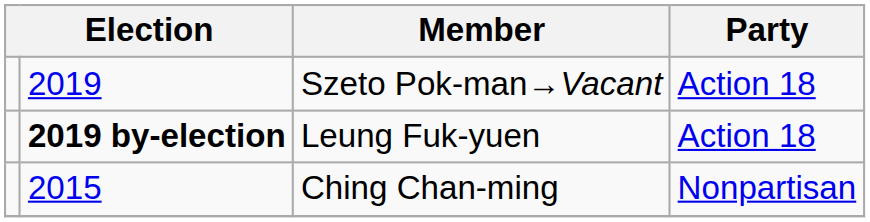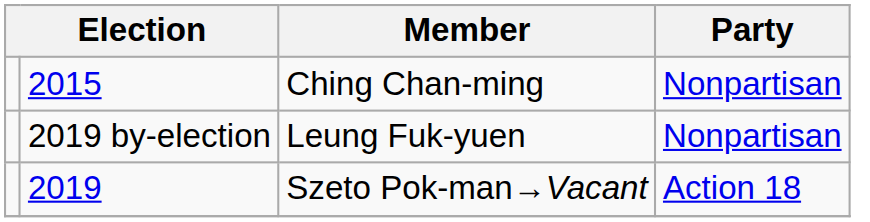rows swapped: (430, 188) <-> (482, 83)
(157, 135) bold -> (149, 135) normal
(747, 135) Action 18 -> (752, 135) Nonpartisan
